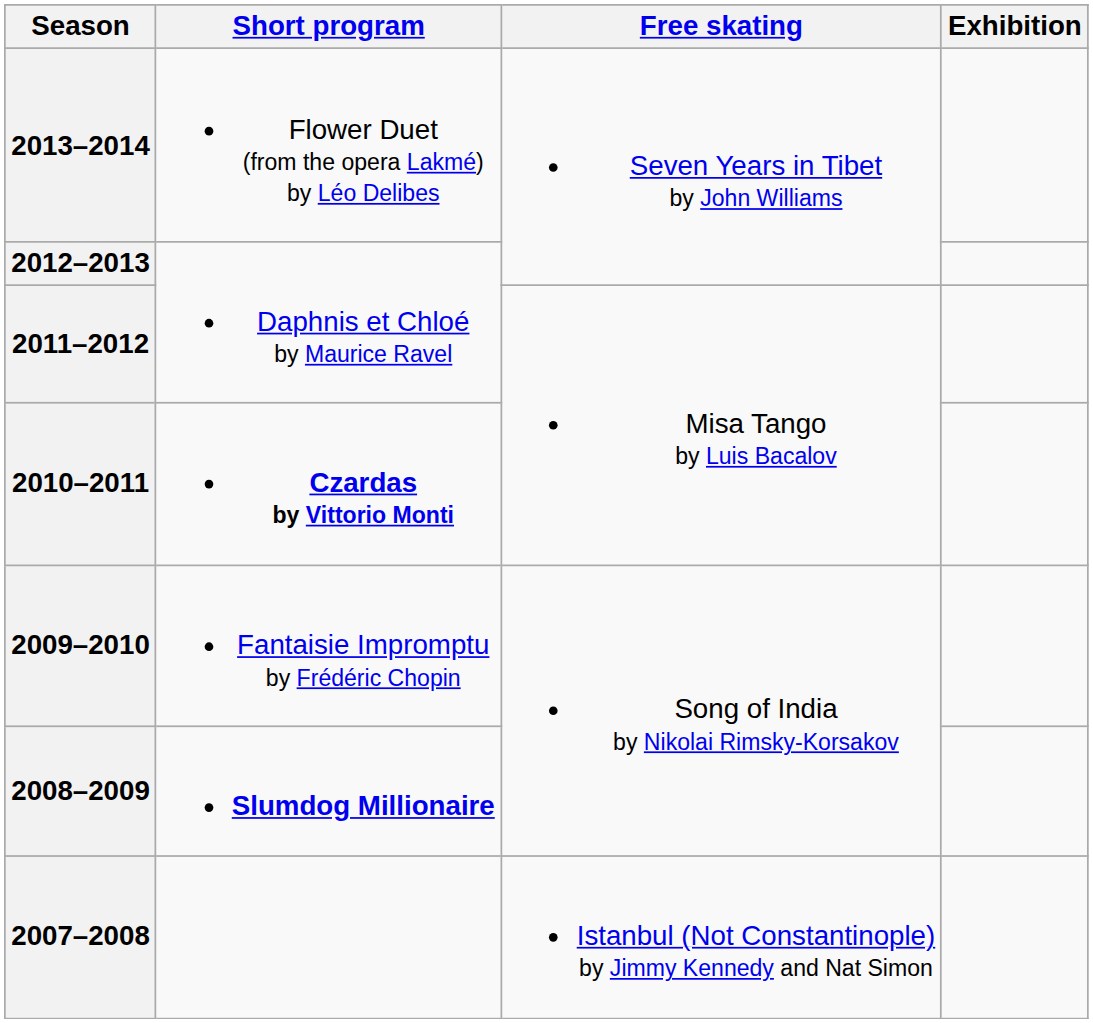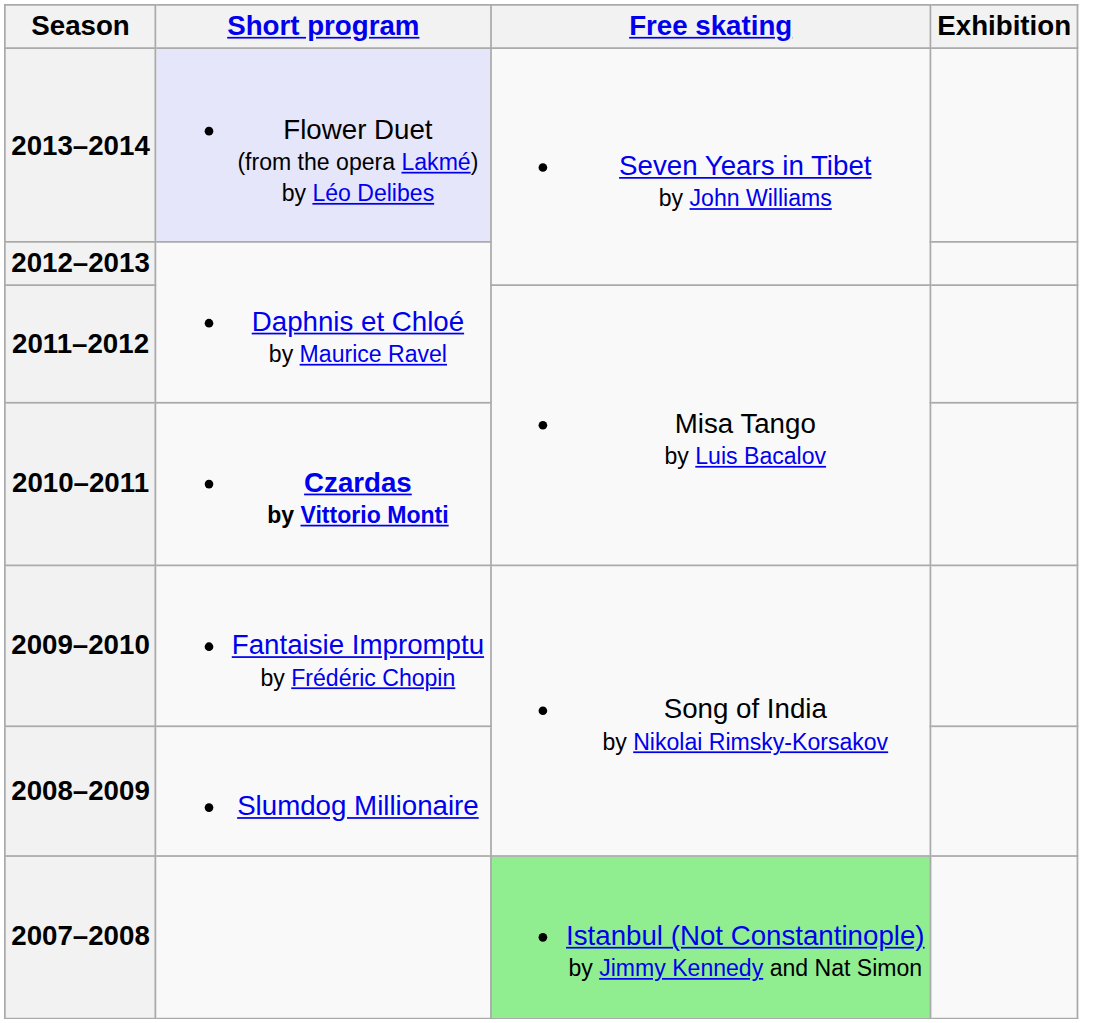(329, 161) no background -> (323, 161) lavender background
(329, 807) bold -> (323, 807) normal
(721, 953) no background -> (711, 953) lightgreen background
